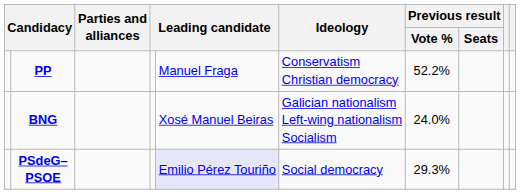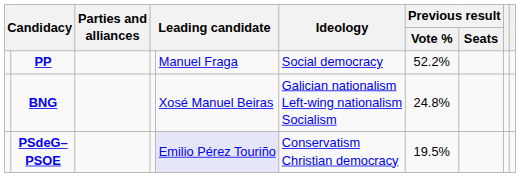(340, 71) Conservatism Christian democracy -> (332, 62) Social democracy
(432, 120) 24.0% -> (432, 103) 24.8%
(332, 169) Social democracy -> (340, 152) Conservatism Christian democracy
(432, 169) 29.3% -> (432, 152) 19.5%
